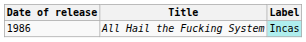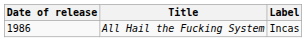(284, 29) paleturquoise background -> (284, 29) no background
